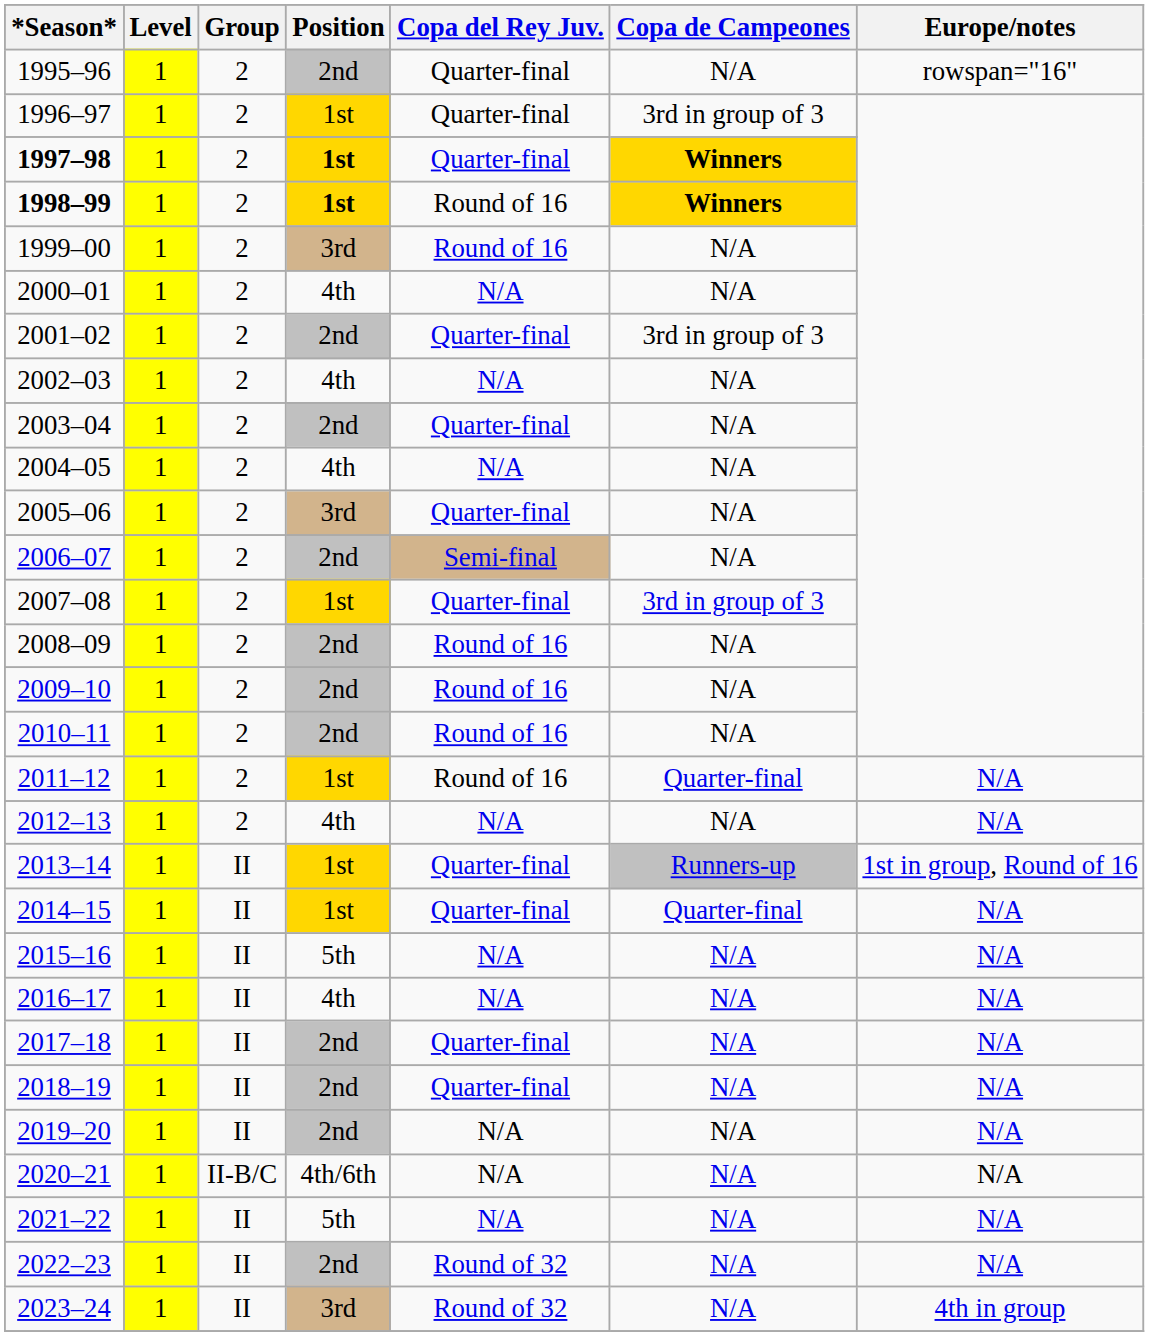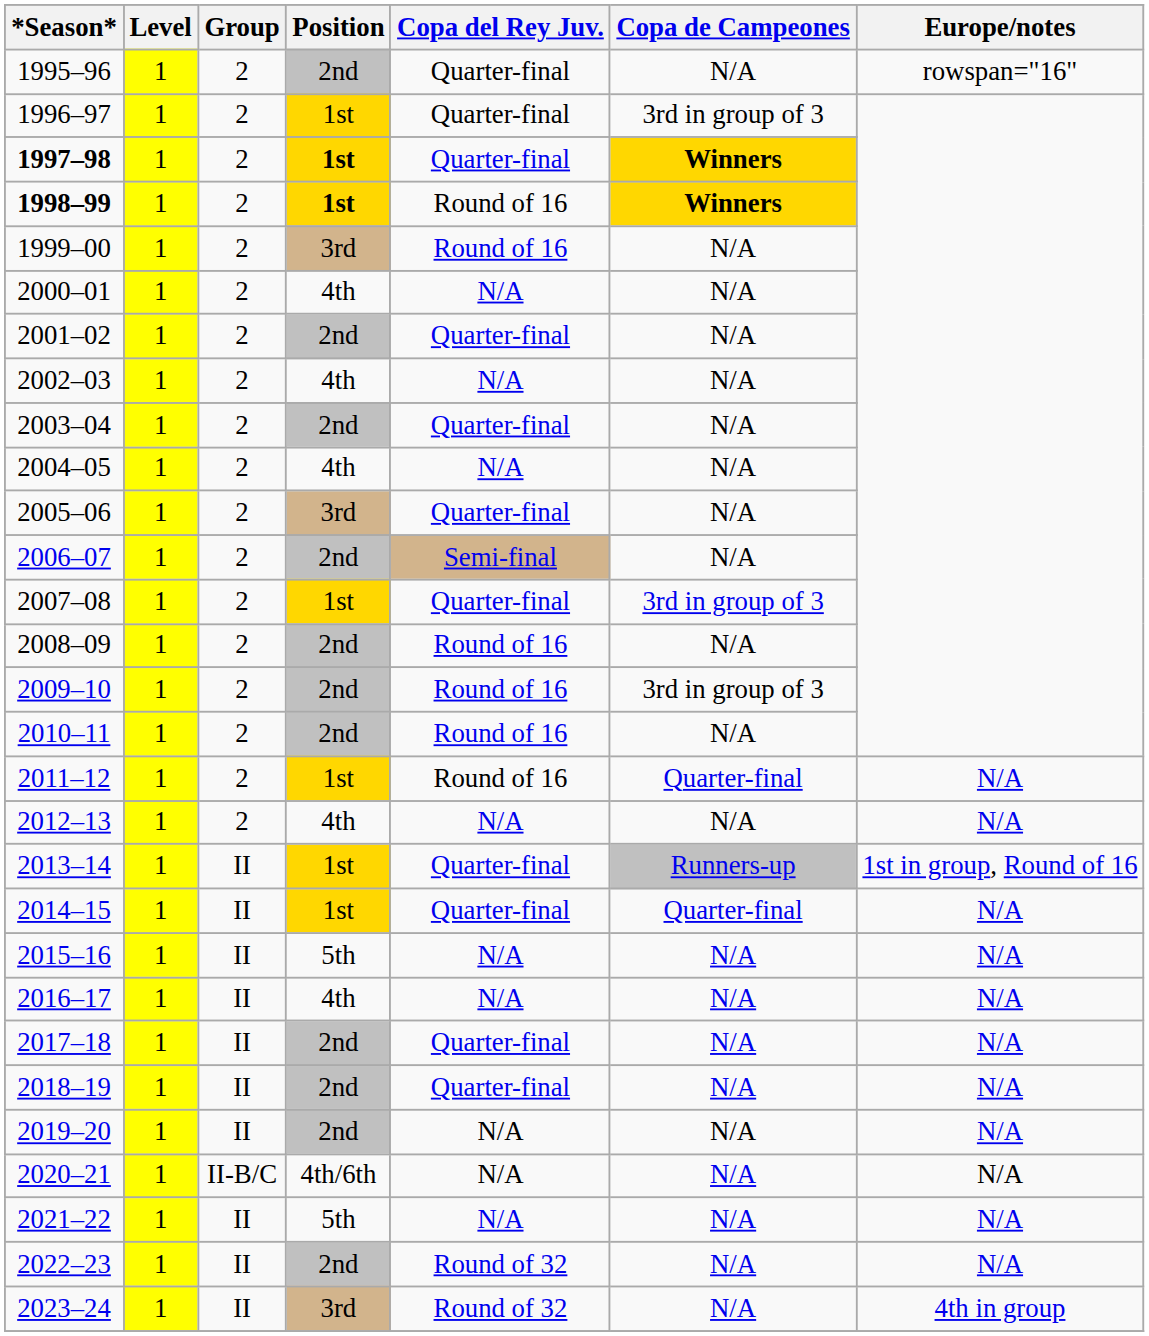(733, 336) 3rd in group of 3 -> (733, 336) N/A
(733, 689) N/A -> (733, 689) 3rd in group of 3
